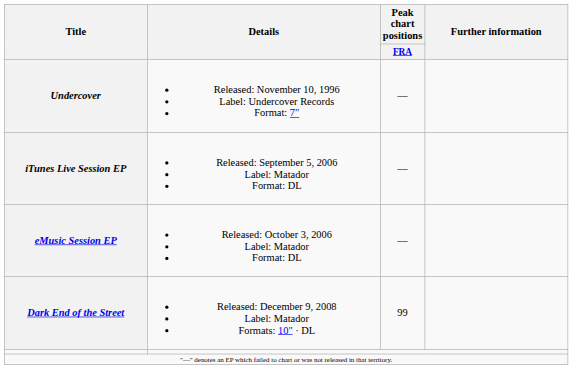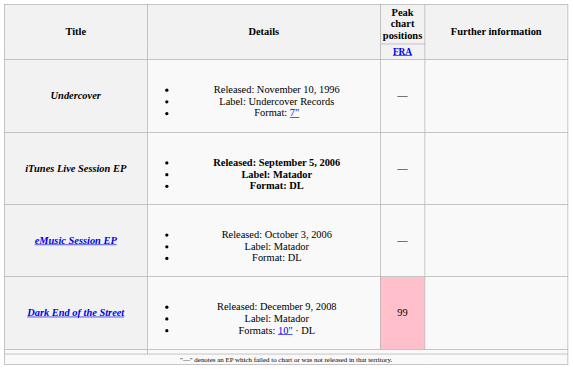(264, 174) normal -> (264, 174) bold
(403, 313) no background -> (403, 313) pink background
